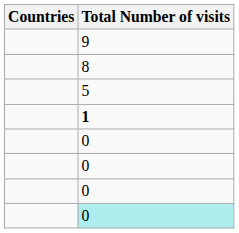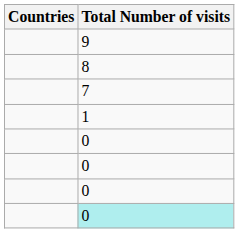(85, 91) 5 -> (85, 91) 7
(85, 116) bold -> (85, 116) normal
